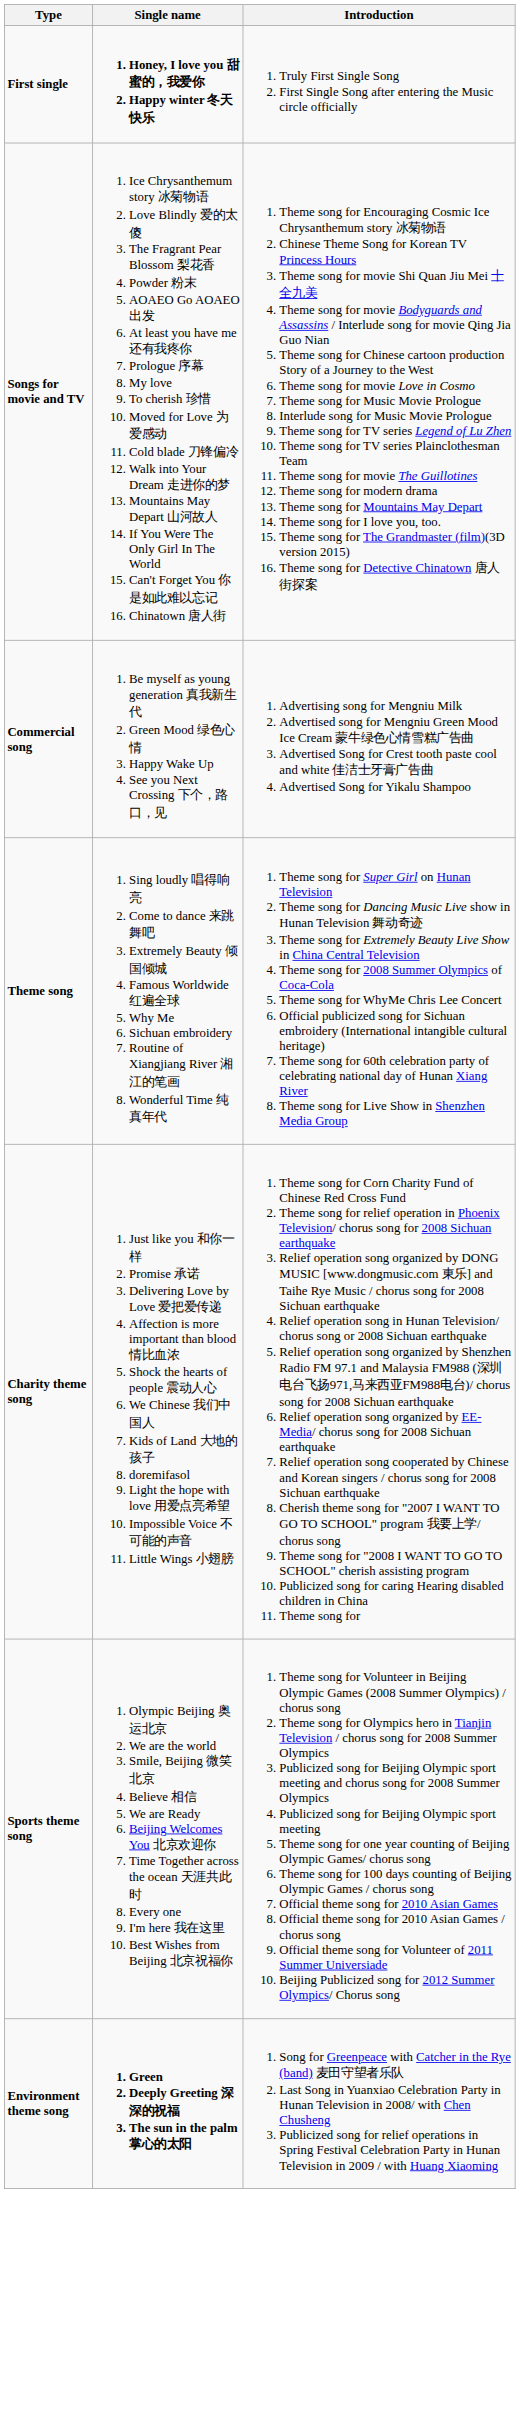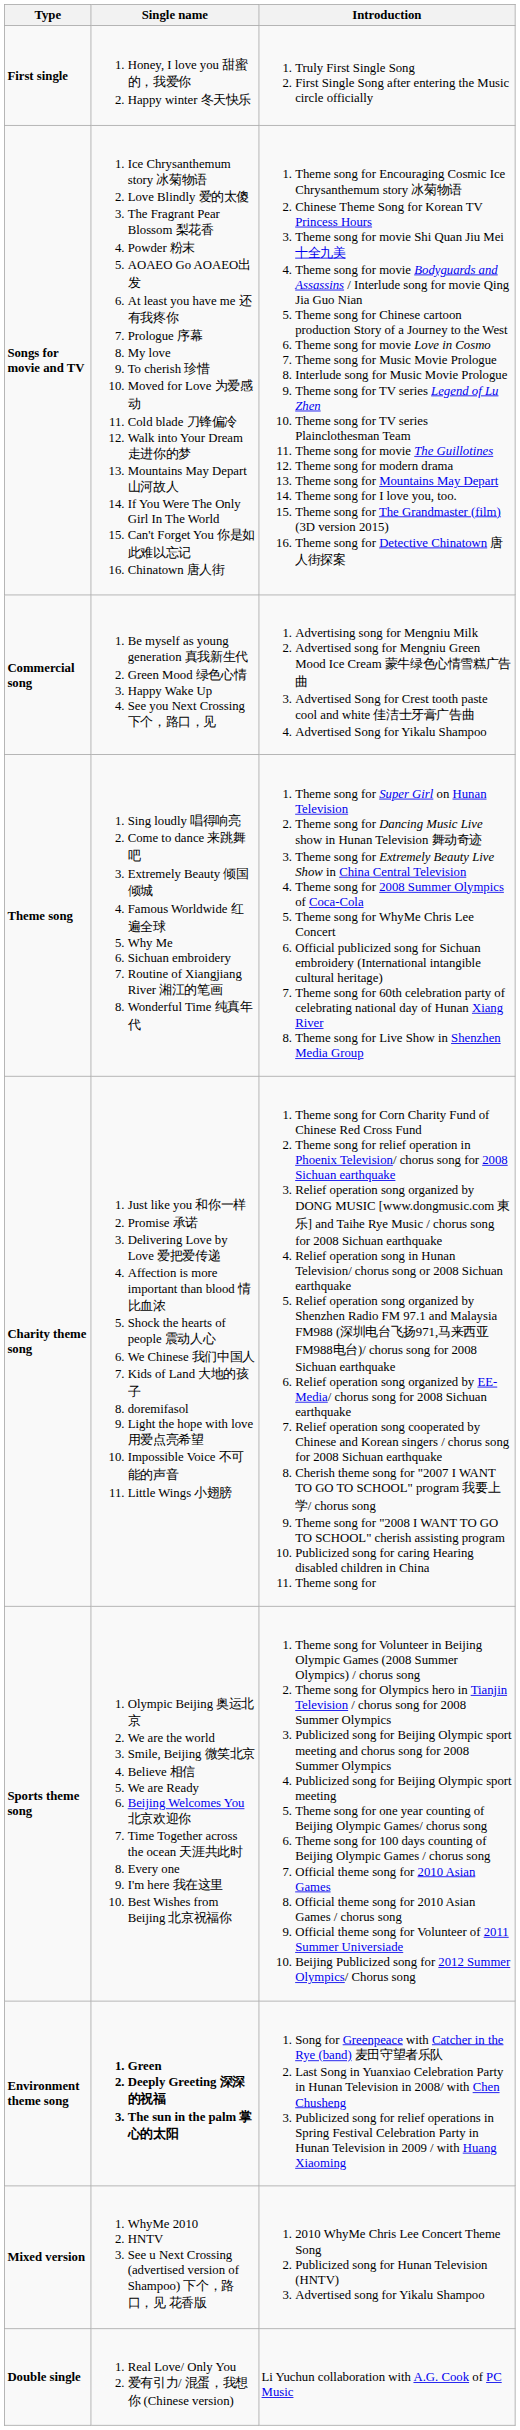(168, 92) bold -> (175, 83) normal
+ row: (46, 2257)
+ row: (44, 2377)
